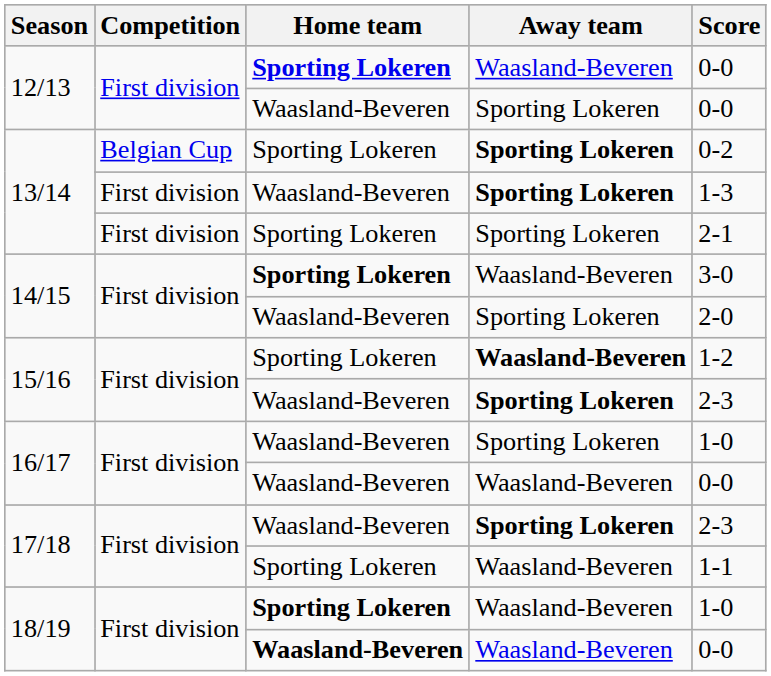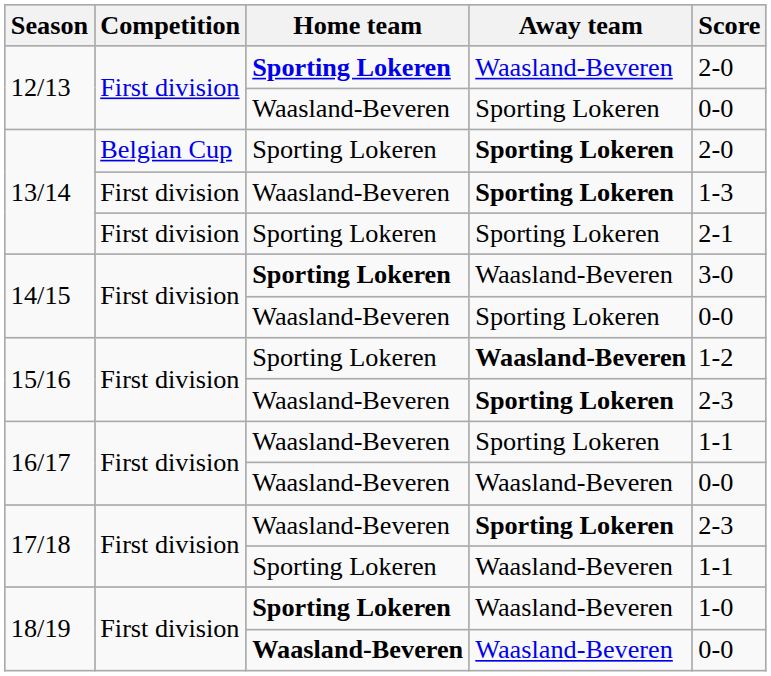(716, 66) 0-0 -> (716, 66) 2-0
(716, 150) 0-2 -> (716, 150) 2-0
(716, 316) 2-0 -> (716, 316) 0-0
(716, 441) 1-0 -> (716, 441) 1-1
